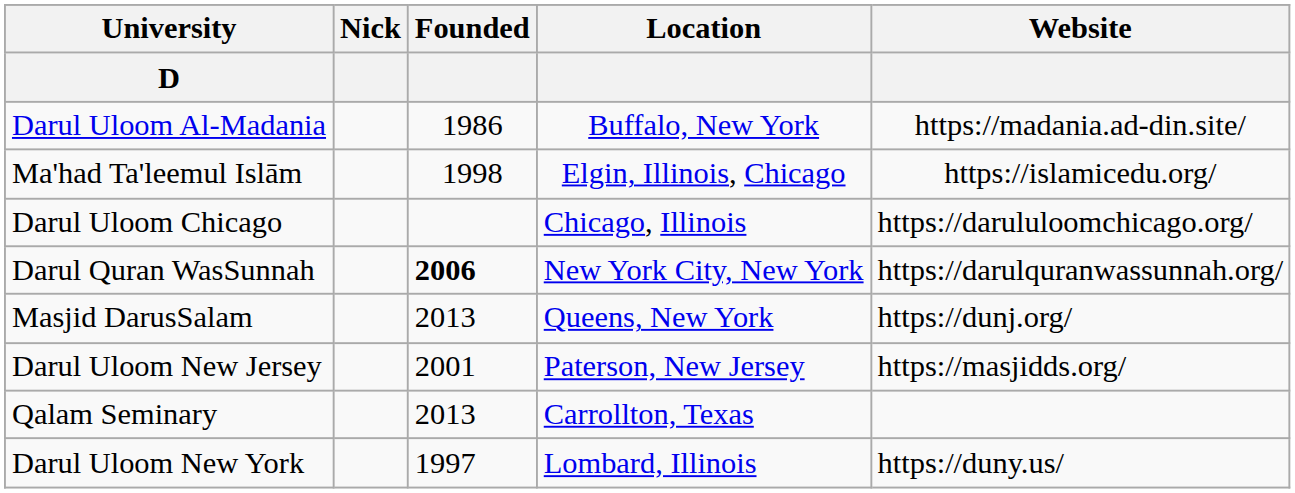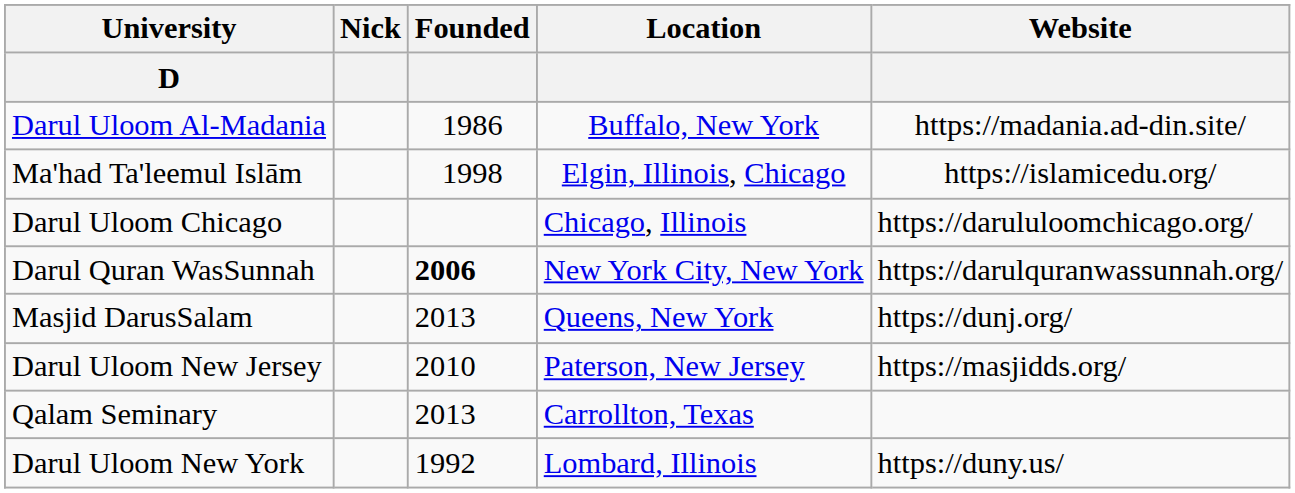(445, 366) 2001 -> (445, 366) 2010
(445, 462) 1997 -> (445, 462) 1992
